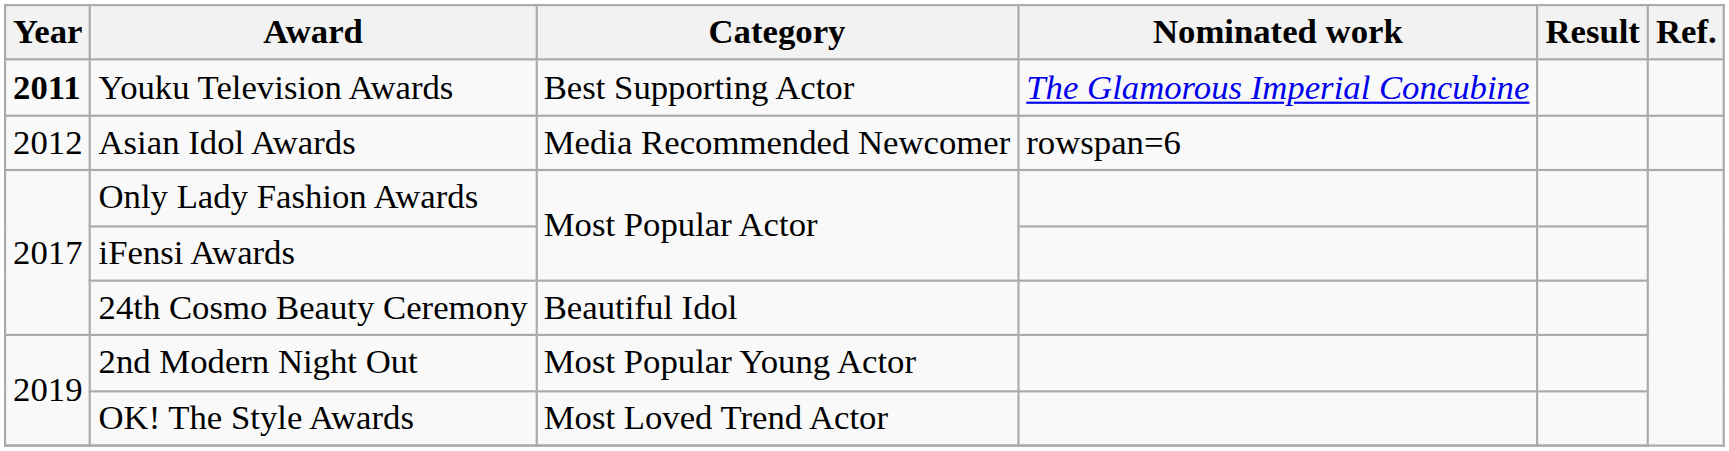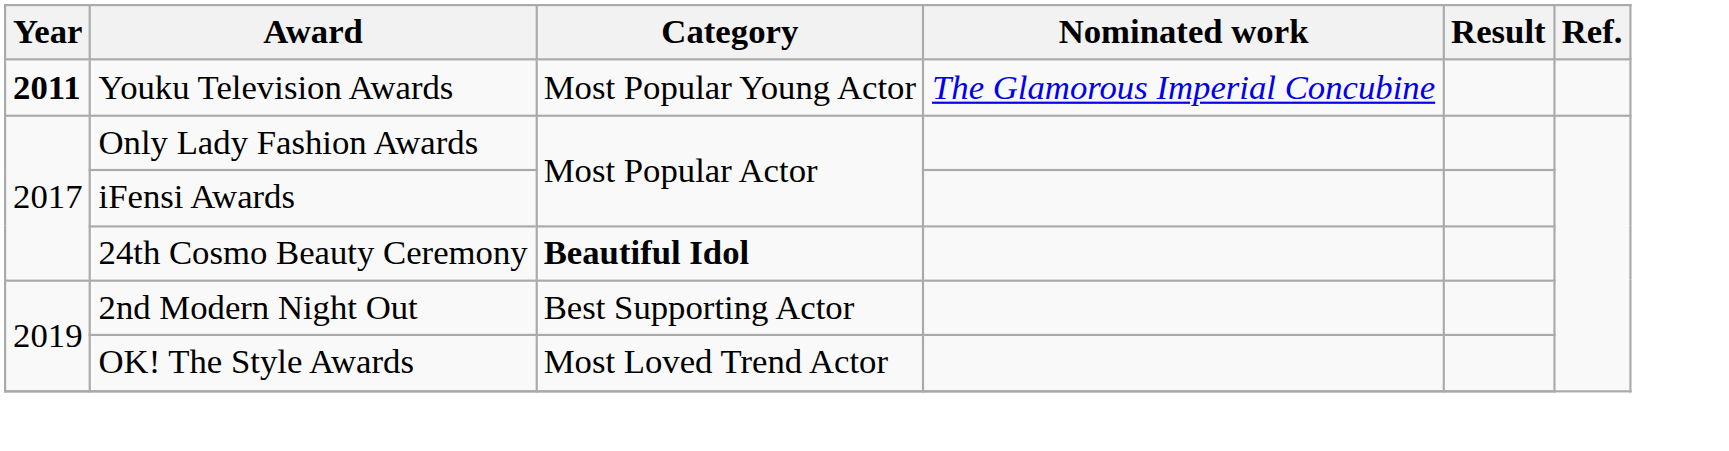(699, 87) Best Supporting Actor -> (730, 87) Most Popular Young Actor
- row: (227, 142)
(641, 307) normal -> (646, 252) bold
(730, 362) Most Popular Young Actor -> (699, 307) Best Supporting Actor
